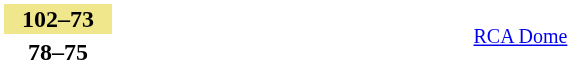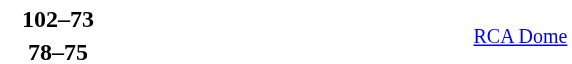(58, 18) khaki background -> (58, 18) no background
